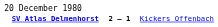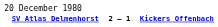(177, 19) normal -> (177, 19) bold
